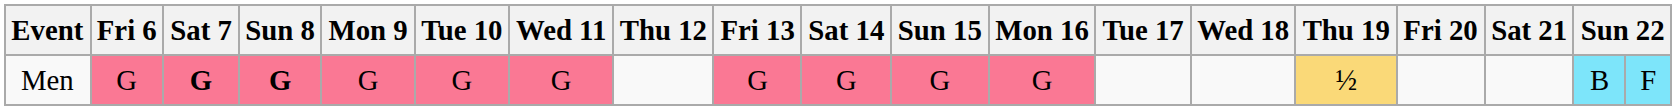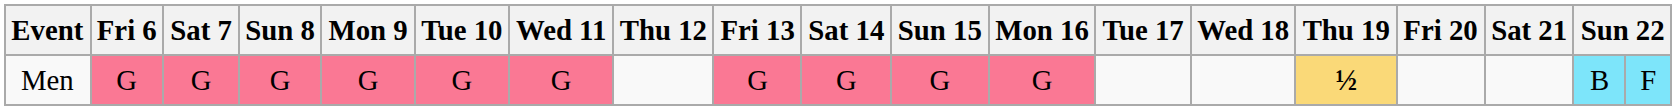(201, 79) bold -> (201, 79) normal
(280, 79) bold -> (280, 79) normal
(1346, 79) normal -> (1346, 79) bold
